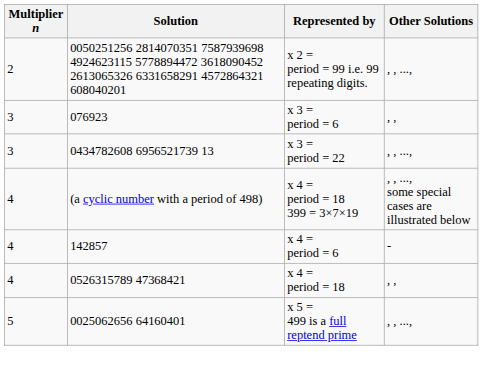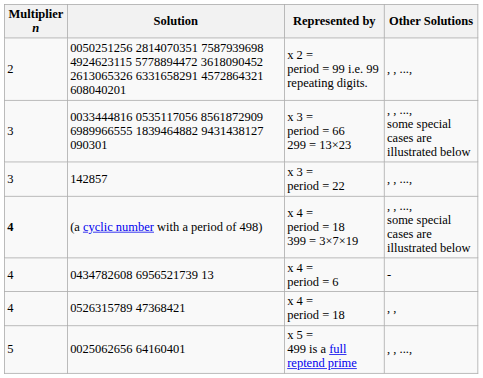+ row: (319, 131)
- row: (313, 117)
(142, 150) 0434782608 6956521739 13 -> (89, 179) 142857
(10, 198) normal -> (10, 226) bold
(89, 246) 142857 -> (142, 274) 0434782608 6956521739 13
